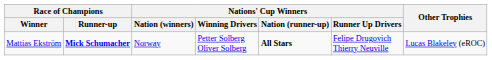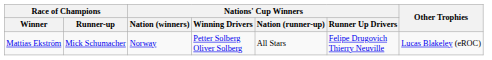(98, 43) bold -> (96, 43) normal
(276, 43) bold -> (271, 43) normal
